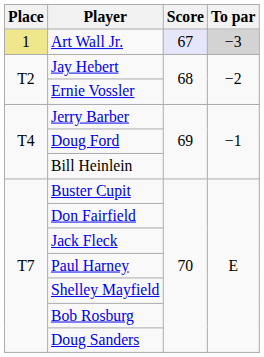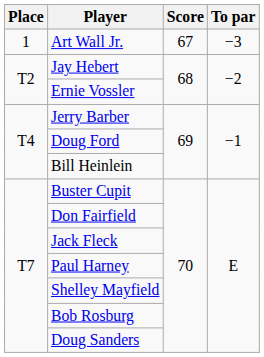(26, 41) khaki background -> (26, 41) no background
(185, 41) lavender background -> (185, 41) no background
(233, 41) lightgrey background -> (233, 41) no background
